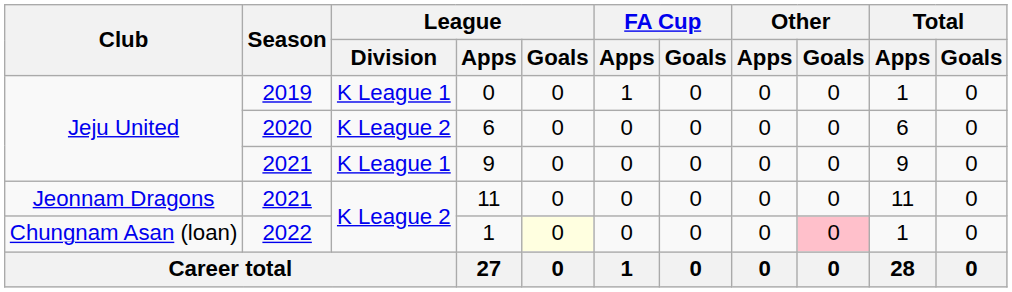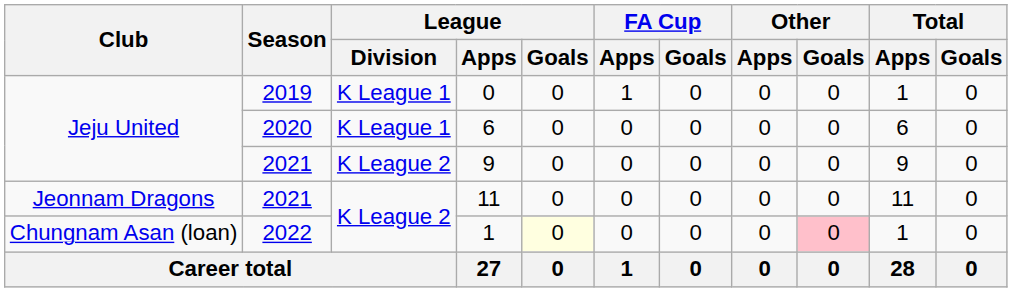(394, 127) K League 2 -> (394, 127) K League 1
(394, 163) K League 1 -> (394, 163) K League 2
